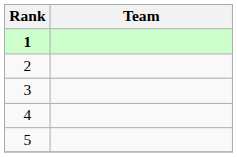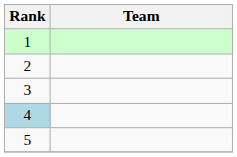(27, 41) bold -> (27, 41) normal
(27, 115) no background -> (27, 115) lightblue background
